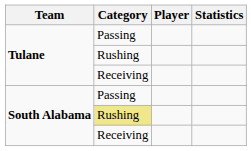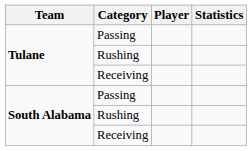(118, 115) khaki background -> (118, 115) no background
